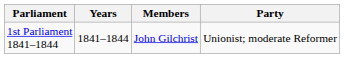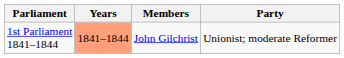(103, 37) no background -> (103, 37) lightsalmon background
